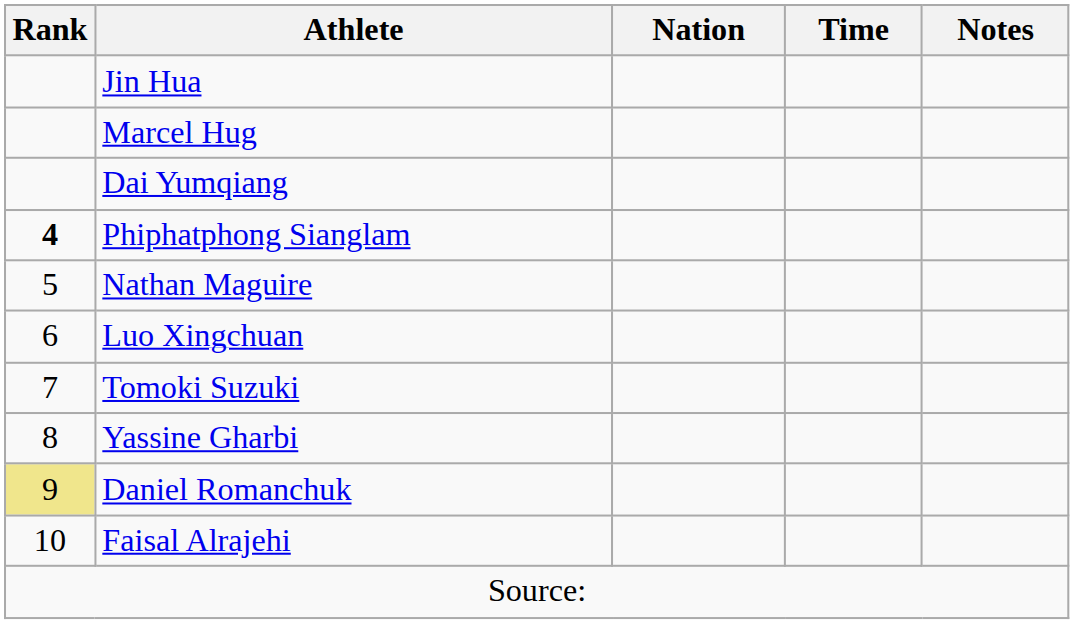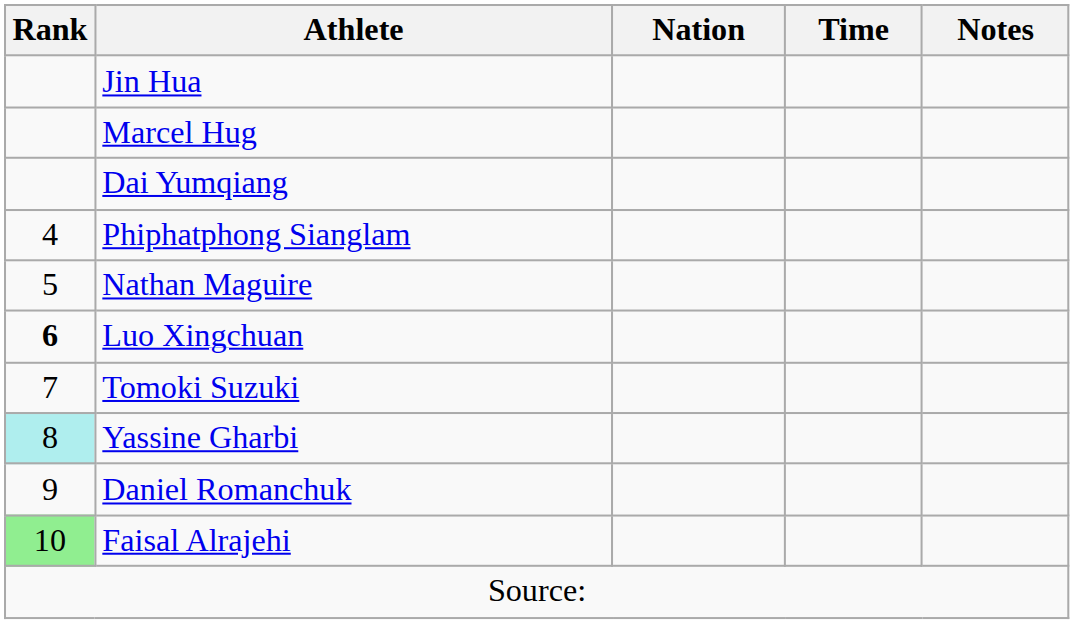(50, 234) bold -> (50, 234) normal
(50, 336) normal -> (50, 336) bold
(50, 438) no background -> (50, 438) paleturquoise background
(50, 489) khaki background -> (50, 489) no background
(50, 540) no background -> (50, 540) lightgreen background
